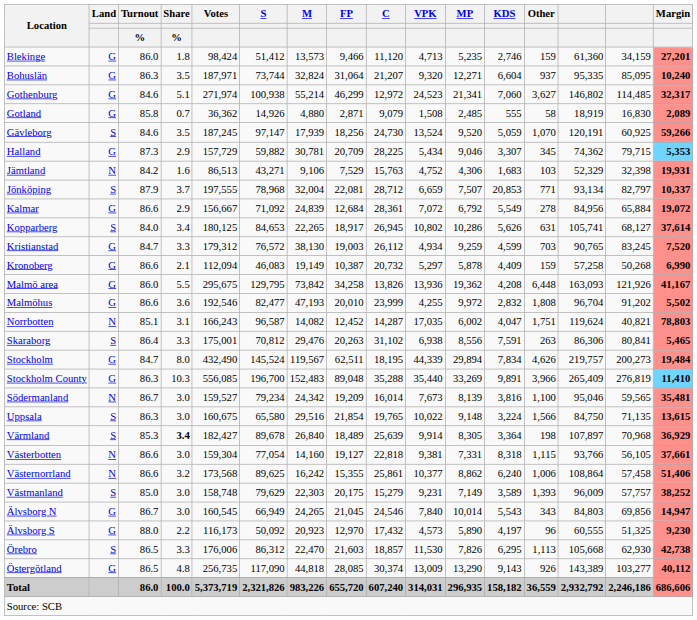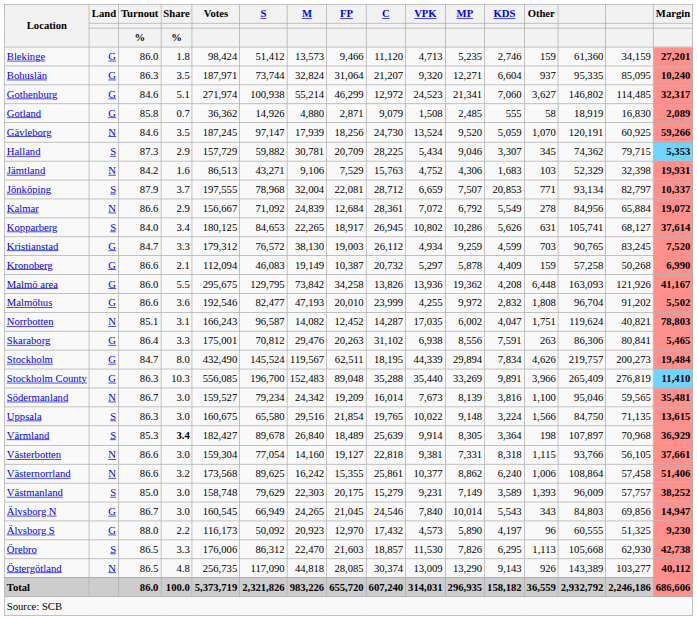(113, 132) S -> (112, 132) N
(112, 151) G -> (113, 151) S
(112, 208) G -> (112, 208) N
(113, 341) S -> (112, 341) G
(112, 568) G -> (112, 568) N
